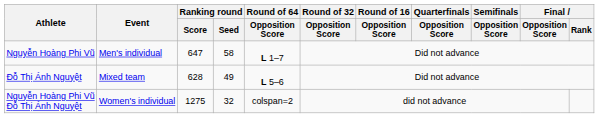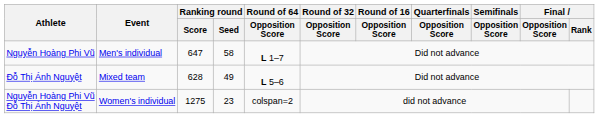(229, 101) 32 -> (229, 101) 23
